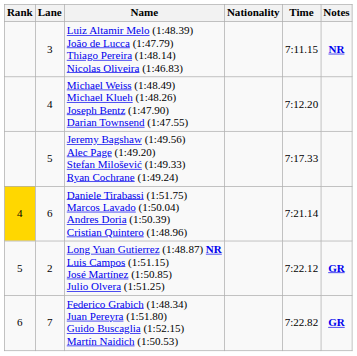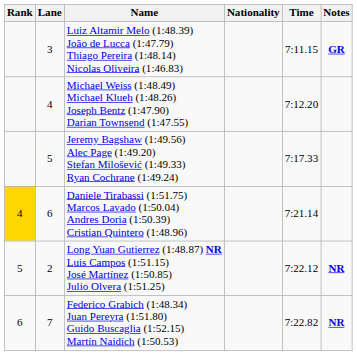(336, 49) NR -> (336, 49) GR
(336, 268) GR -> (336, 268) NR
(336, 323) GR -> (336, 323) NR
